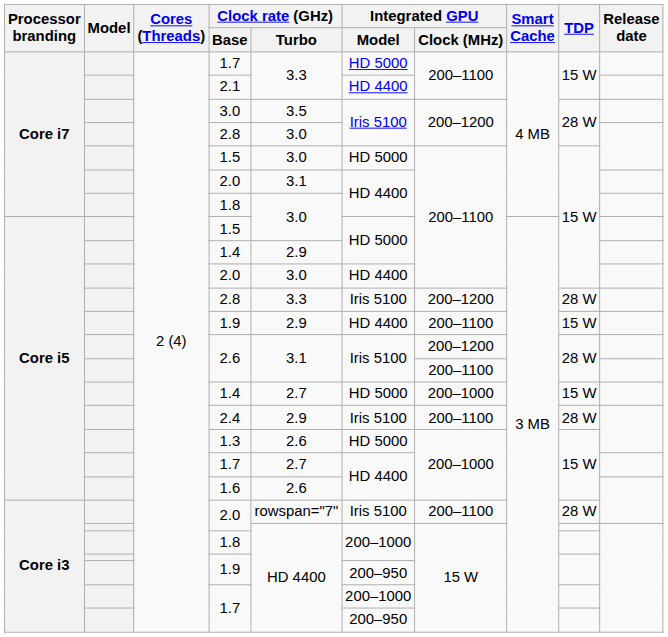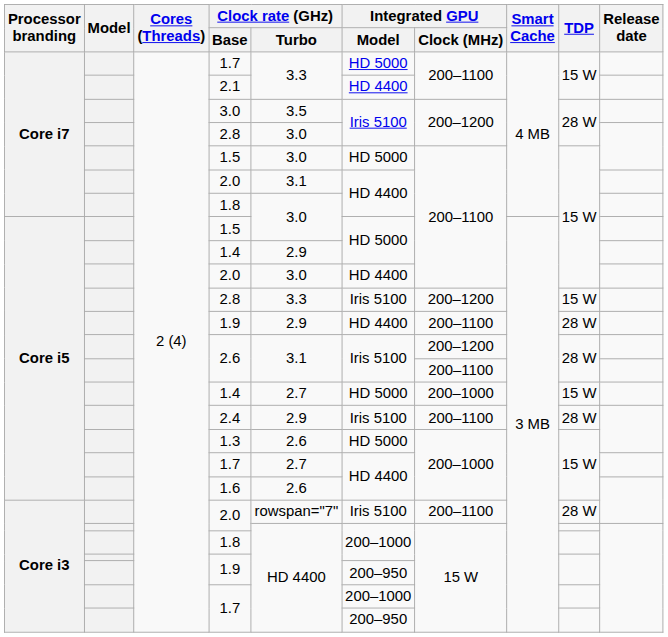(579, 299) 28 W -> (579, 299) 15 W
(579, 323) 15 W -> (579, 323) 28 W
